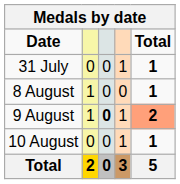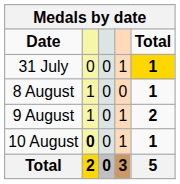(153, 66) no background -> (153, 66) gold background
(107, 116) bold -> (107, 116) normal
(153, 116) lightsalmon background -> (153, 116) no background
(90, 141) normal -> (90, 141) bold
